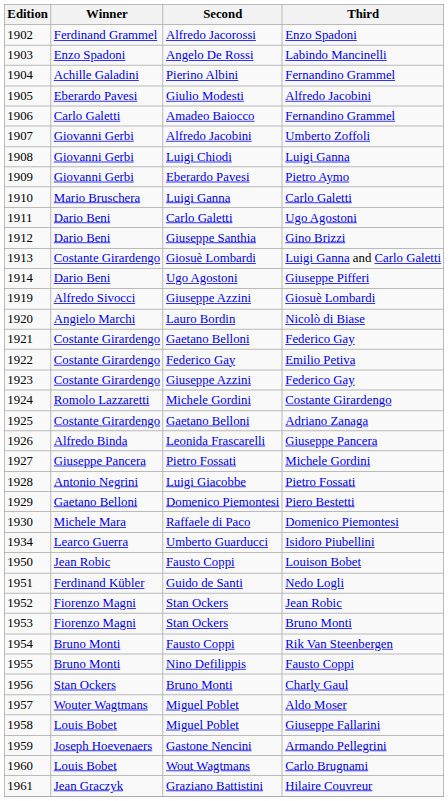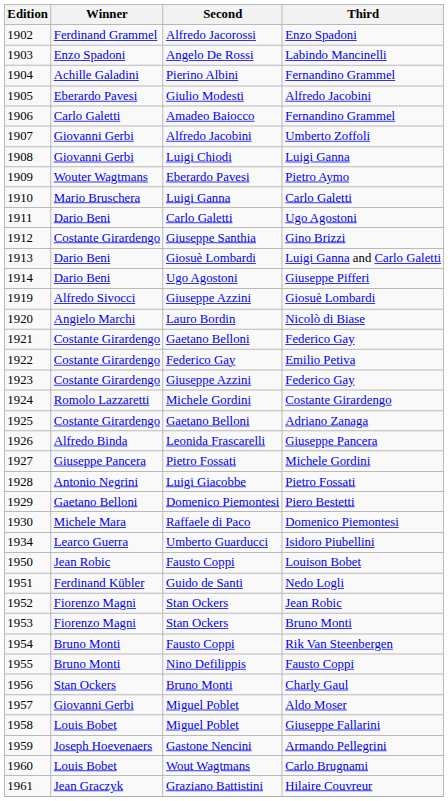(94, 177) Giovanni Gerbi -> (101, 177) Wouter Wagtmans
(82, 237) Dario Beni -> (107, 237) Costante Girardengo
(107, 258) Costante Girardengo -> (82, 258) Dario Beni
(101, 704) Wouter Wagtmans -> (94, 704) Giovanni Gerbi
